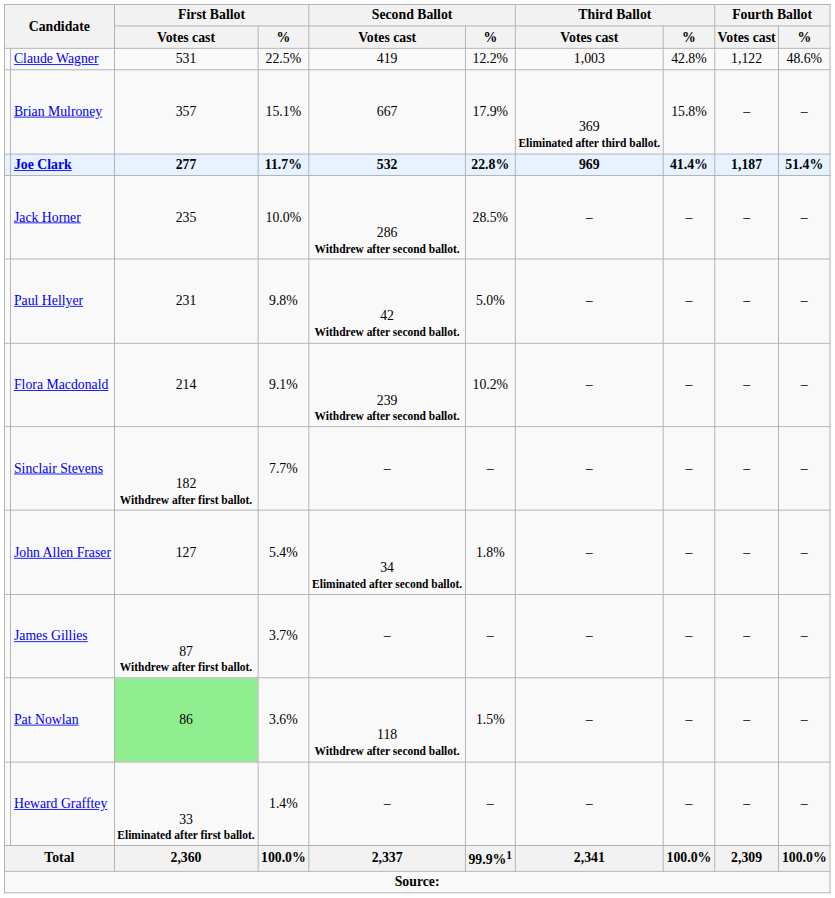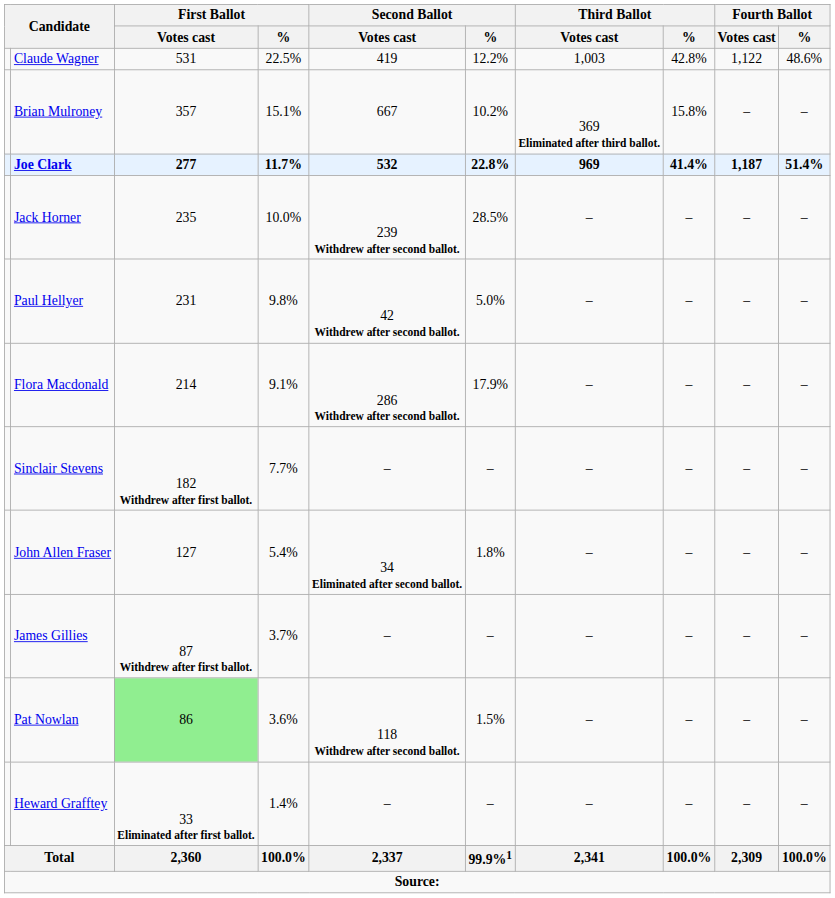(490, 111) 17.9% -> (490, 111) 10.2%
(387, 240) 286 Withdrew after second ballot. -> (387, 240) 239 Withdrew after second ballot.
(387, 408) 239 Withdrew after second ballot. -> (387, 408) 286 Withdrew after second ballot.
(490, 384) 10.2% -> (490, 384) 17.9%
